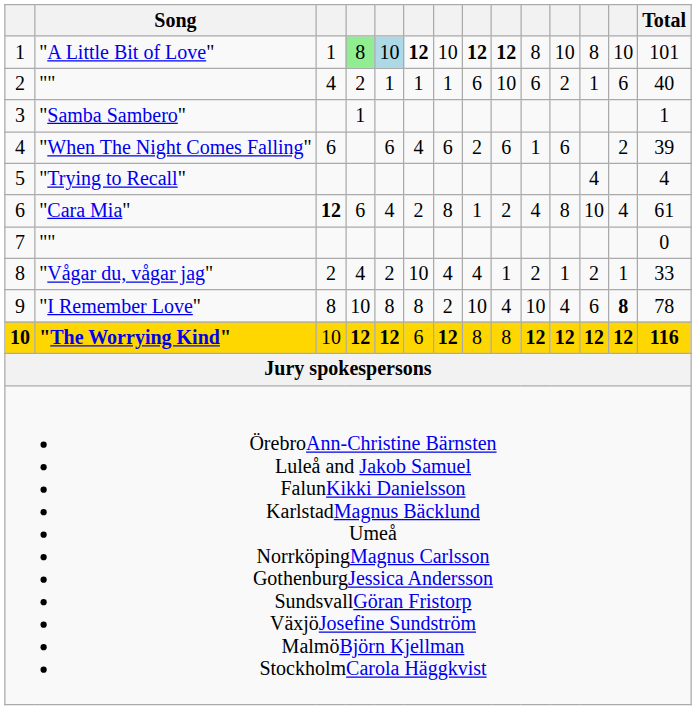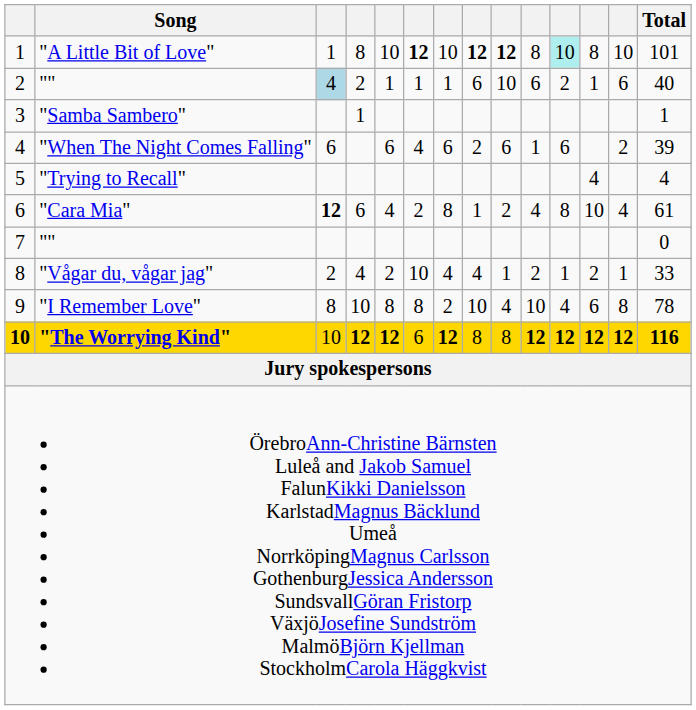(360, 52) lightgreen background -> (360, 52) no background
(389, 52) lightblue background -> (389, 52) no background
(565, 52) no background -> (565, 52) paleturquoise background
(331, 83) no background -> (331, 83) lightblue background
(623, 305) bold -> (623, 305) normal
